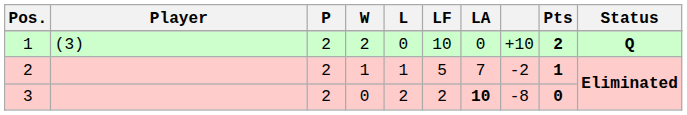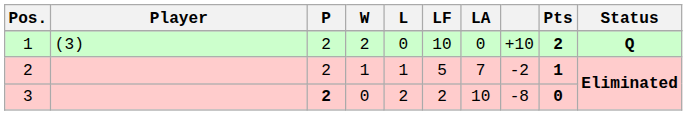(326, 97) normal -> (326, 97) bold
(481, 97) bold -> (481, 97) normal
